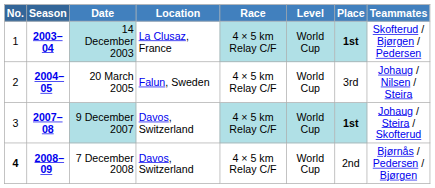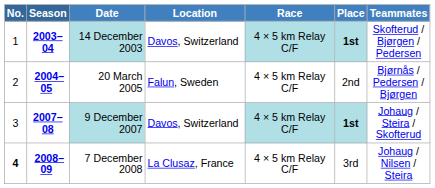- column: (310, 13)
(164, 42) La Clusaz, France -> (193, 42) Davos, Switzerland
(351, 82) 3rd -> (351, 82) 2nd
(398, 82) Johaug / Nilsen / Steira -> (398, 82) Bjørnås / Pedersen / Bjørgen
(166, 164) Davos, Switzerland -> (191, 164) La Clusaz, France
(351, 164) 2nd -> (351, 164) 3rd
(398, 164) Bjørnås / Pedersen / Bjørgen -> (398, 164) Johaug / Nilsen / Steira
